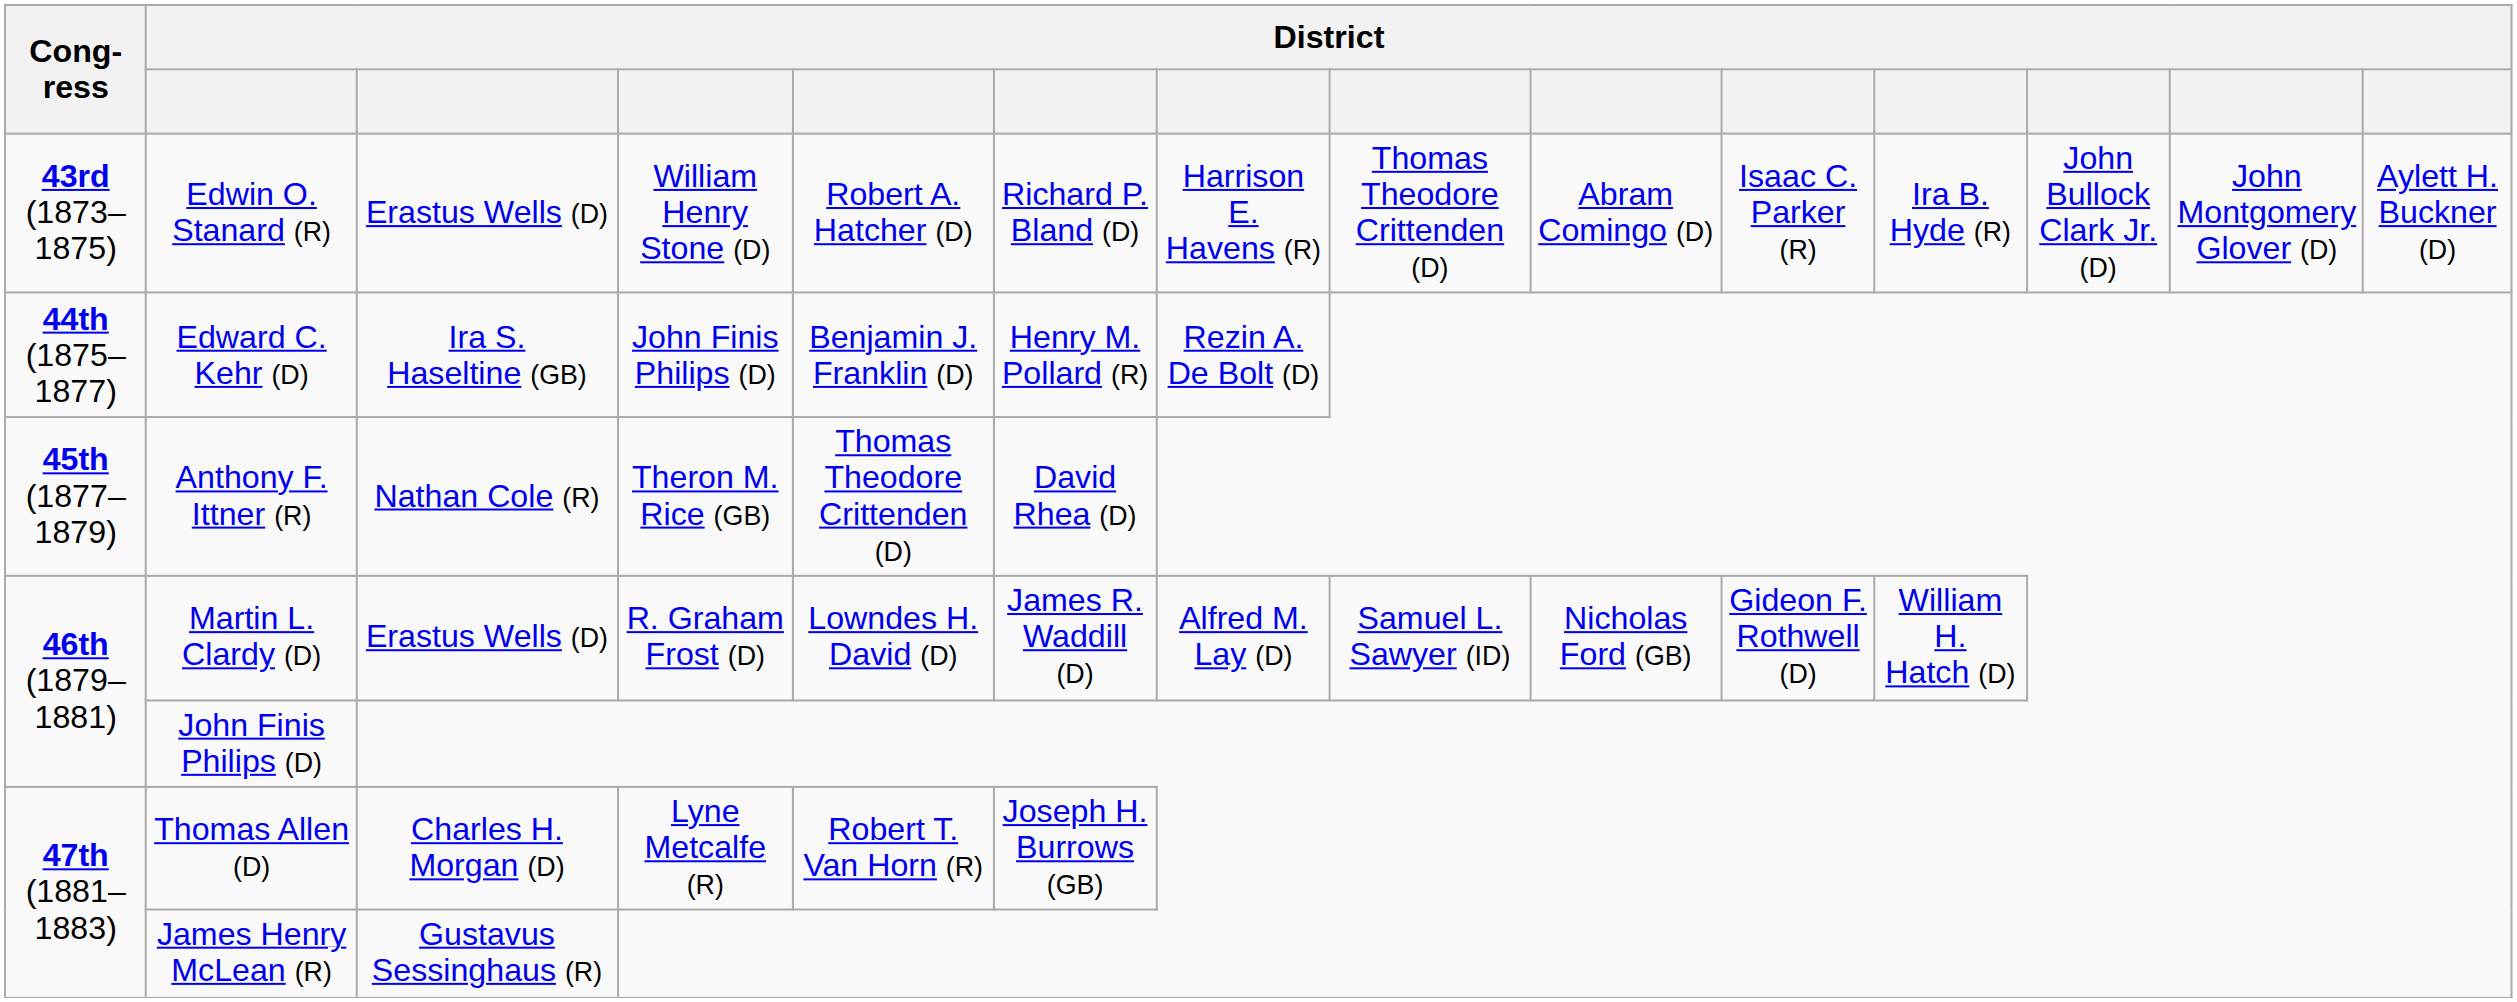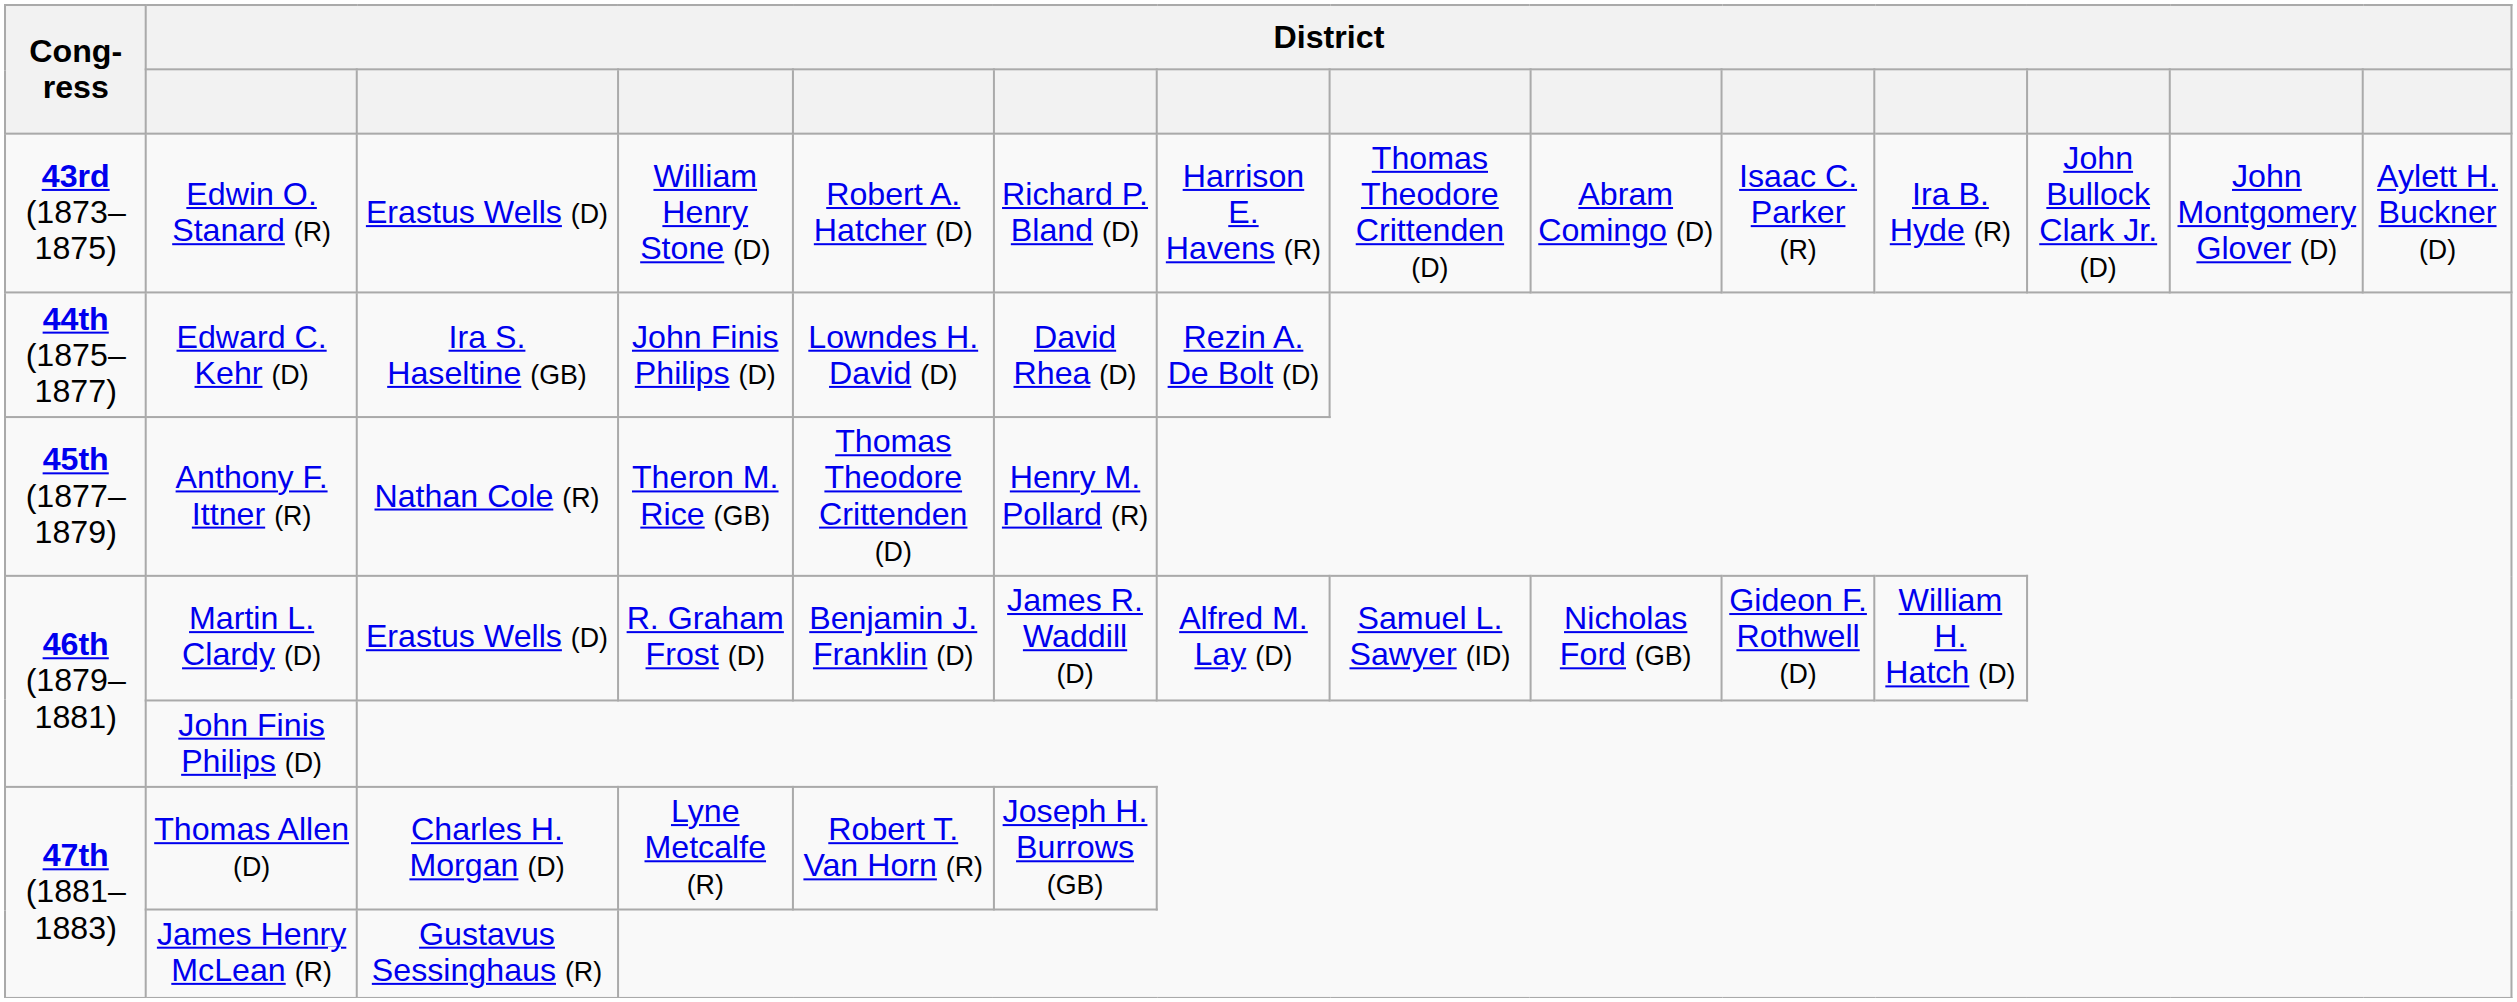(893, 354) Benjamin J. Franklin (D) -> (893, 354) Lowndes H. David (D)
(1075, 354) Henry M. Pollard (R) -> (1075, 354) David Rhea (D)
(1075, 495) David Rhea (D) -> (1075, 495) Henry M. Pollard (R)
(893, 637) Lowndes H. David (D) -> (893, 637) Benjamin J. Franklin (D)
